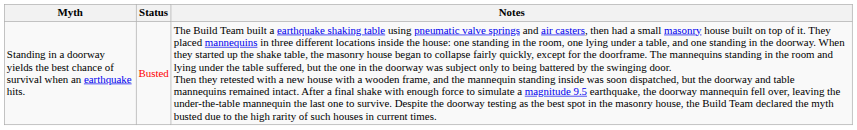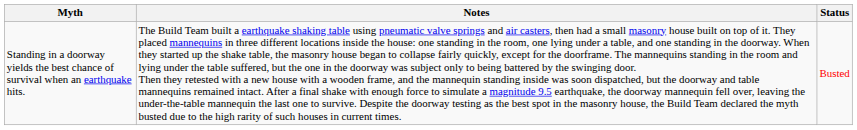columns swapped: (154, 13) <-> (512, 13)
